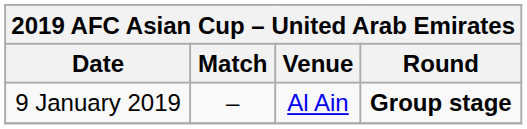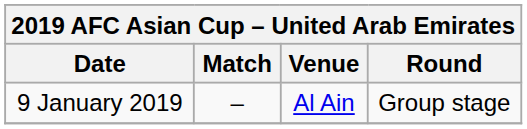(441, 103) bold -> (444, 103) normal
